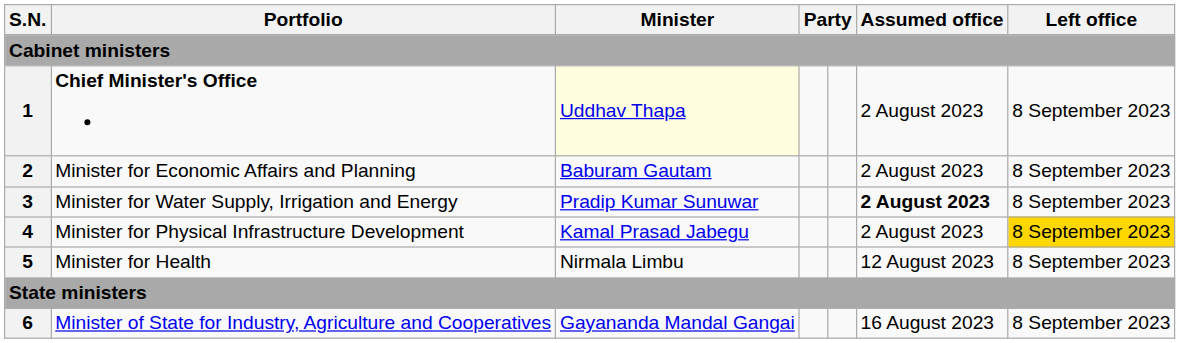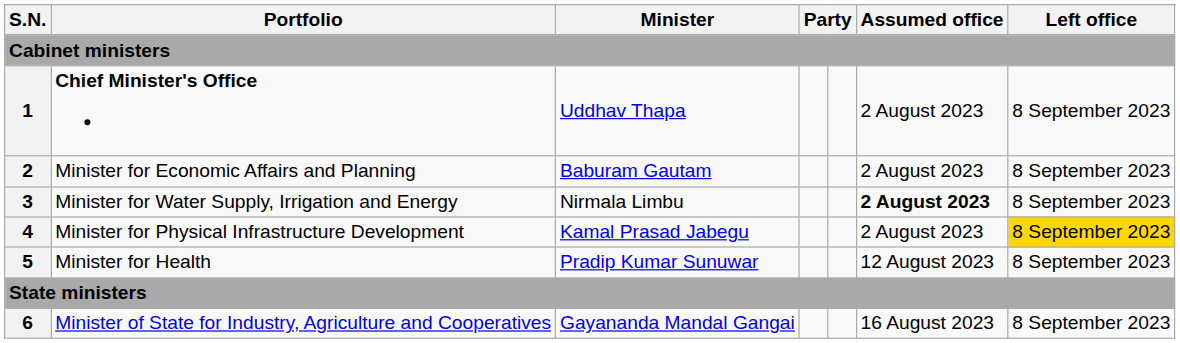(623, 110) lightyellow background -> (623, 110) no background
(659, 201) Pradip Kumar Sunuwar -> (622, 201) Nirmala Limbu
(622, 262) Nirmala Limbu -> (659, 262) Pradip Kumar Sunuwar
